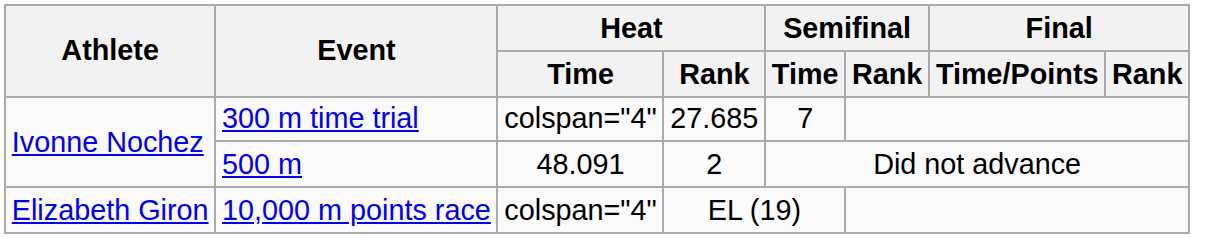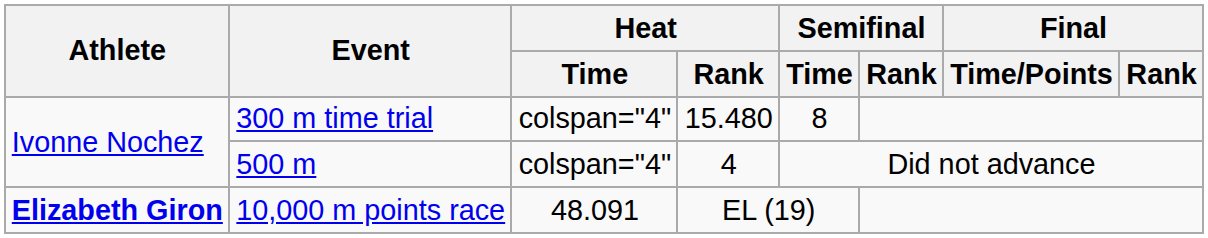(714, 119) 27.685 -> (729, 119) 15.480
(805, 119) 7 -> (819, 119) 8
(581, 165) 48.091 -> (595, 165) colspan="4"
(714, 165) 2 -> (729, 165) 4
(110, 210) normal -> (117, 210) bold
(581, 210) colspan="4" -> (595, 210) 48.091
